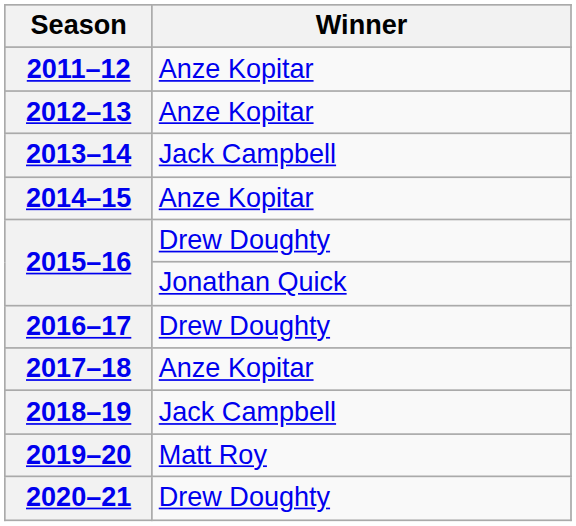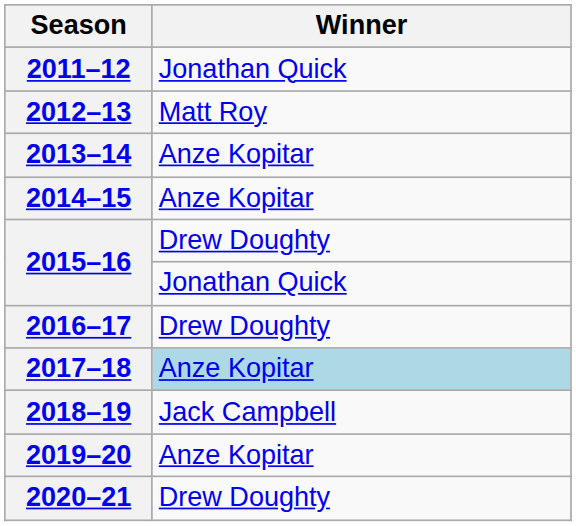(236, 68) Anze Kopitar -> (253, 68) Jonathan Quick
(236, 111) Anze Kopitar -> (213, 111) Matt Roy
(247, 154) Jack Campbell -> (236, 154) Anze Kopitar
(236, 369) no background -> (236, 369) lightblue background
(213, 454) Matt Roy -> (236, 454) Anze Kopitar
